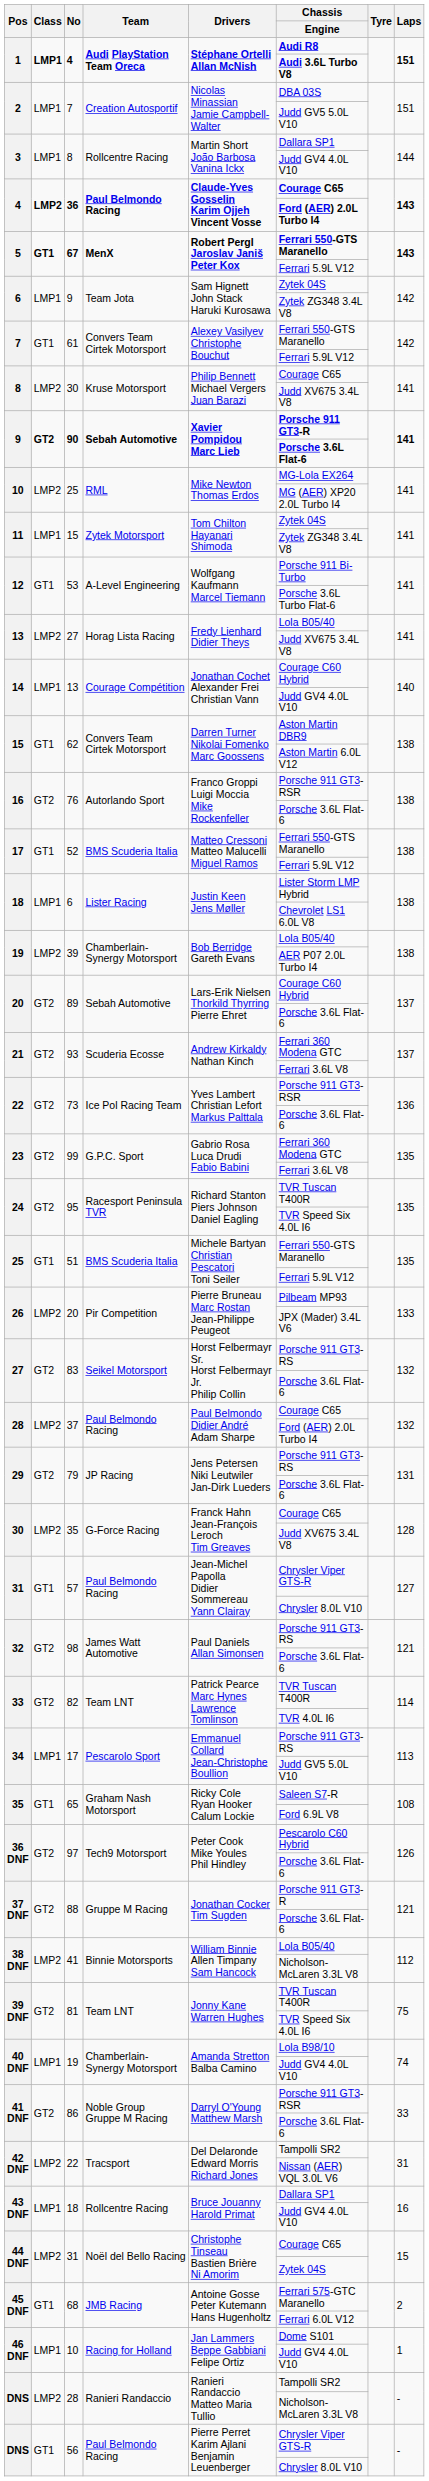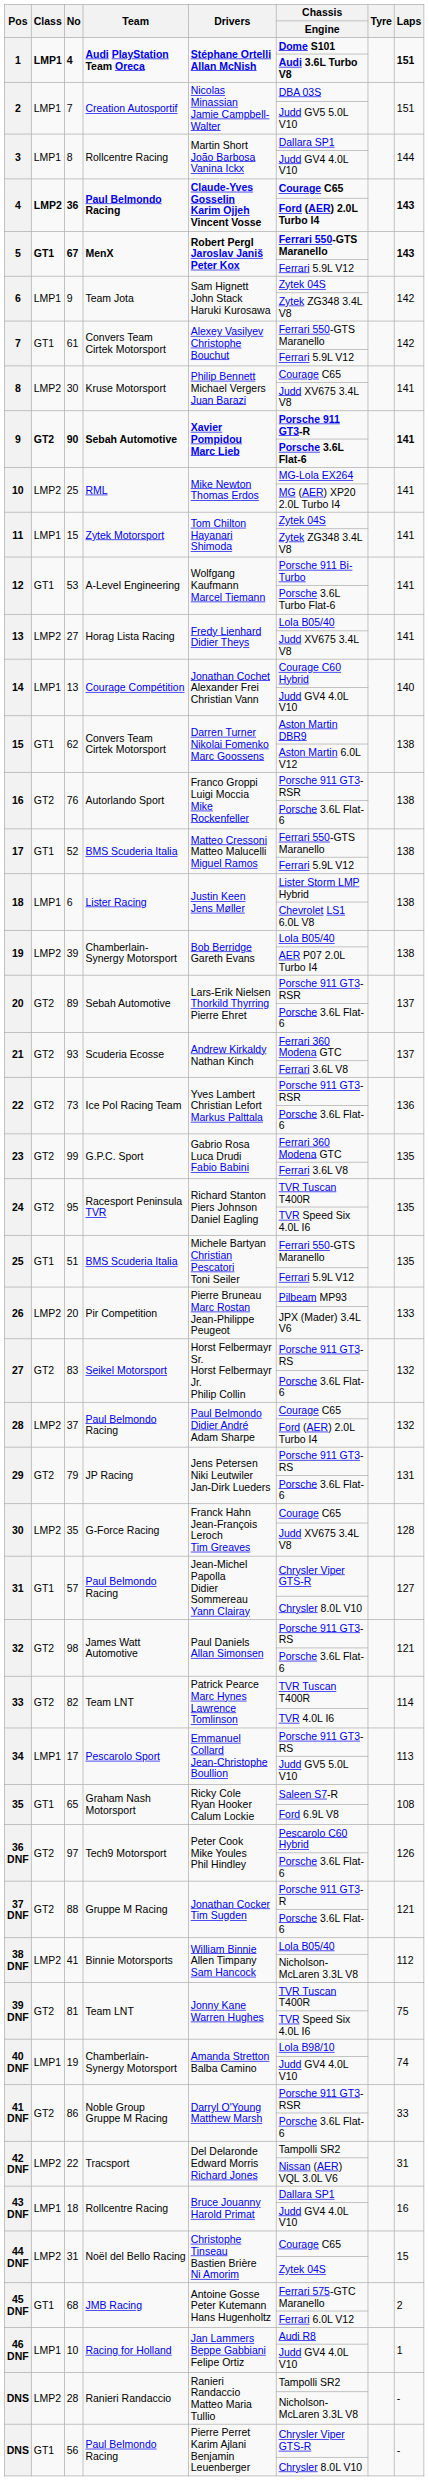(298, 46) Audi R8 -> (307, 46) Dome S101
(310, 990) Courage C60 Hybrid -> (321, 990) Porsche 911 GT3-RSR
(306, 2336) Dome S101 -> (297, 2336) Audi R8
